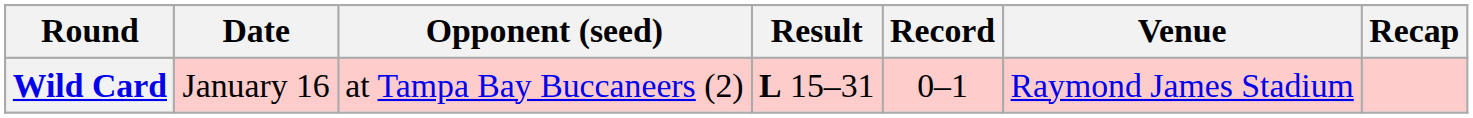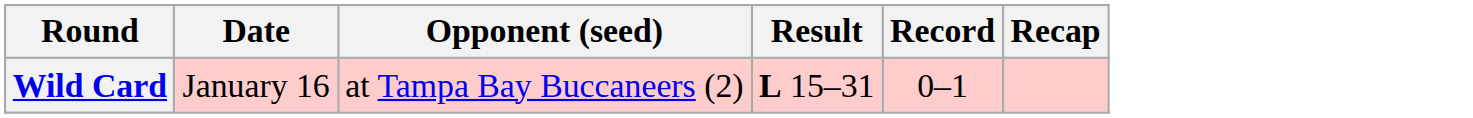- column: (1182, 31)
